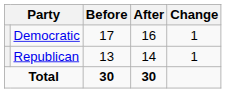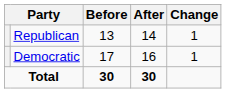rows swapped: (47, 35) <-> (46, 56)
